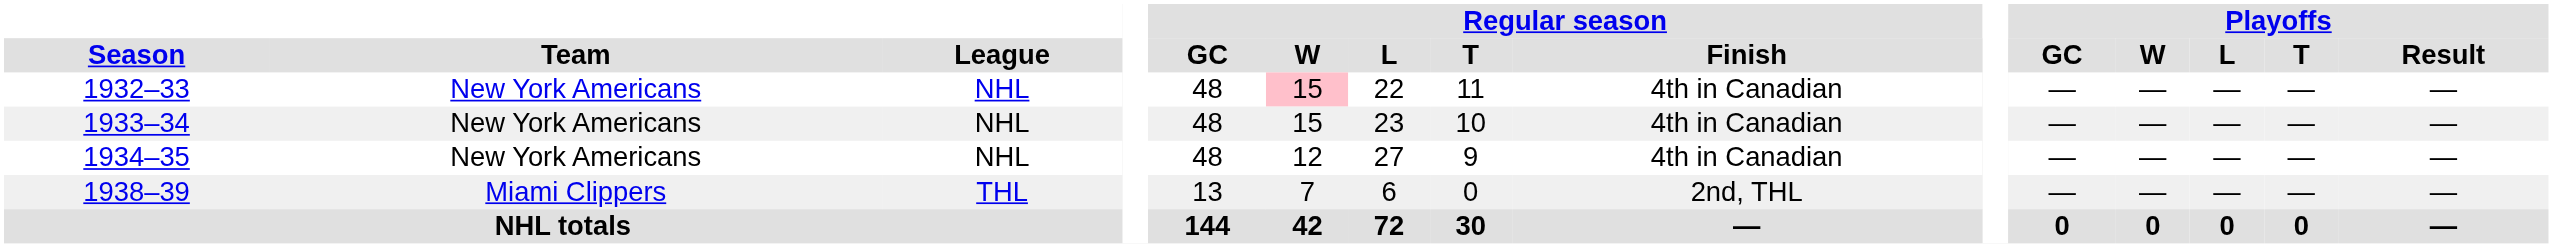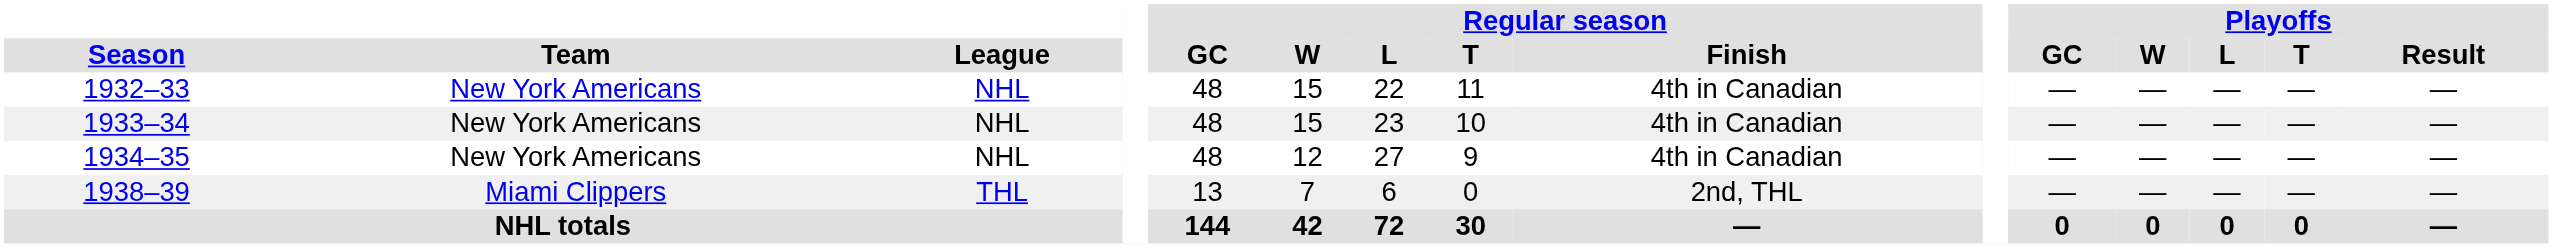(1307, 89) pink background -> (1307, 89) no background
